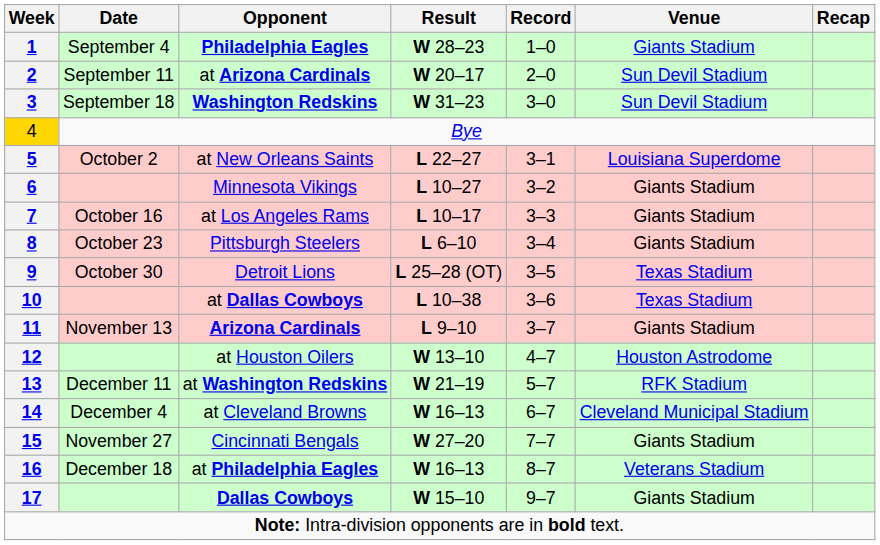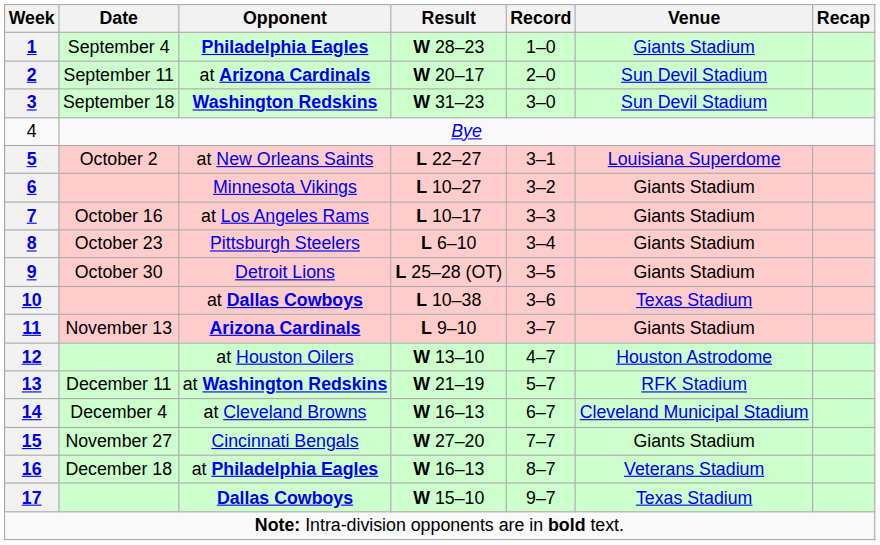(32, 131) gold background -> (32, 131) no background
(694, 272) Texas Stadium -> (694, 272) Giants Stadium
(694, 497) Giants Stadium -> (694, 497) Texas Stadium
